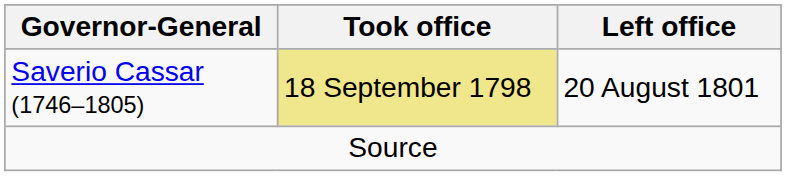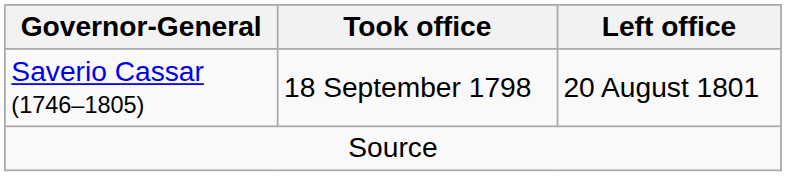(408, 87) khaki background -> (408, 87) no background
